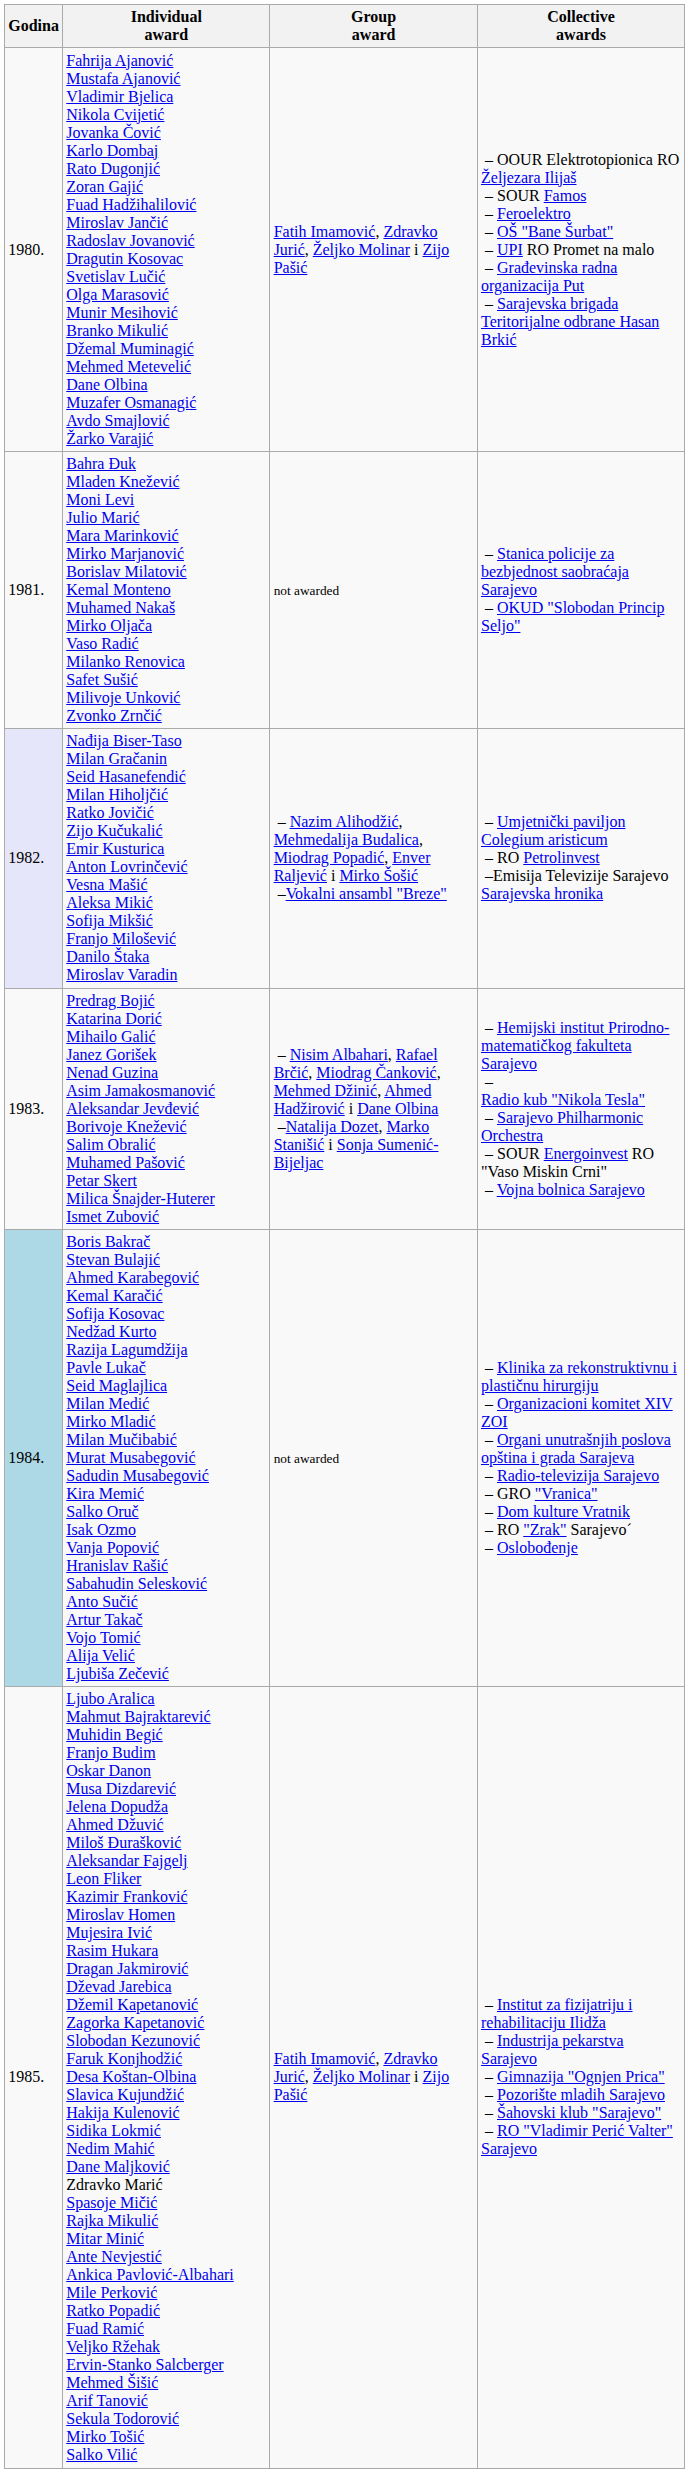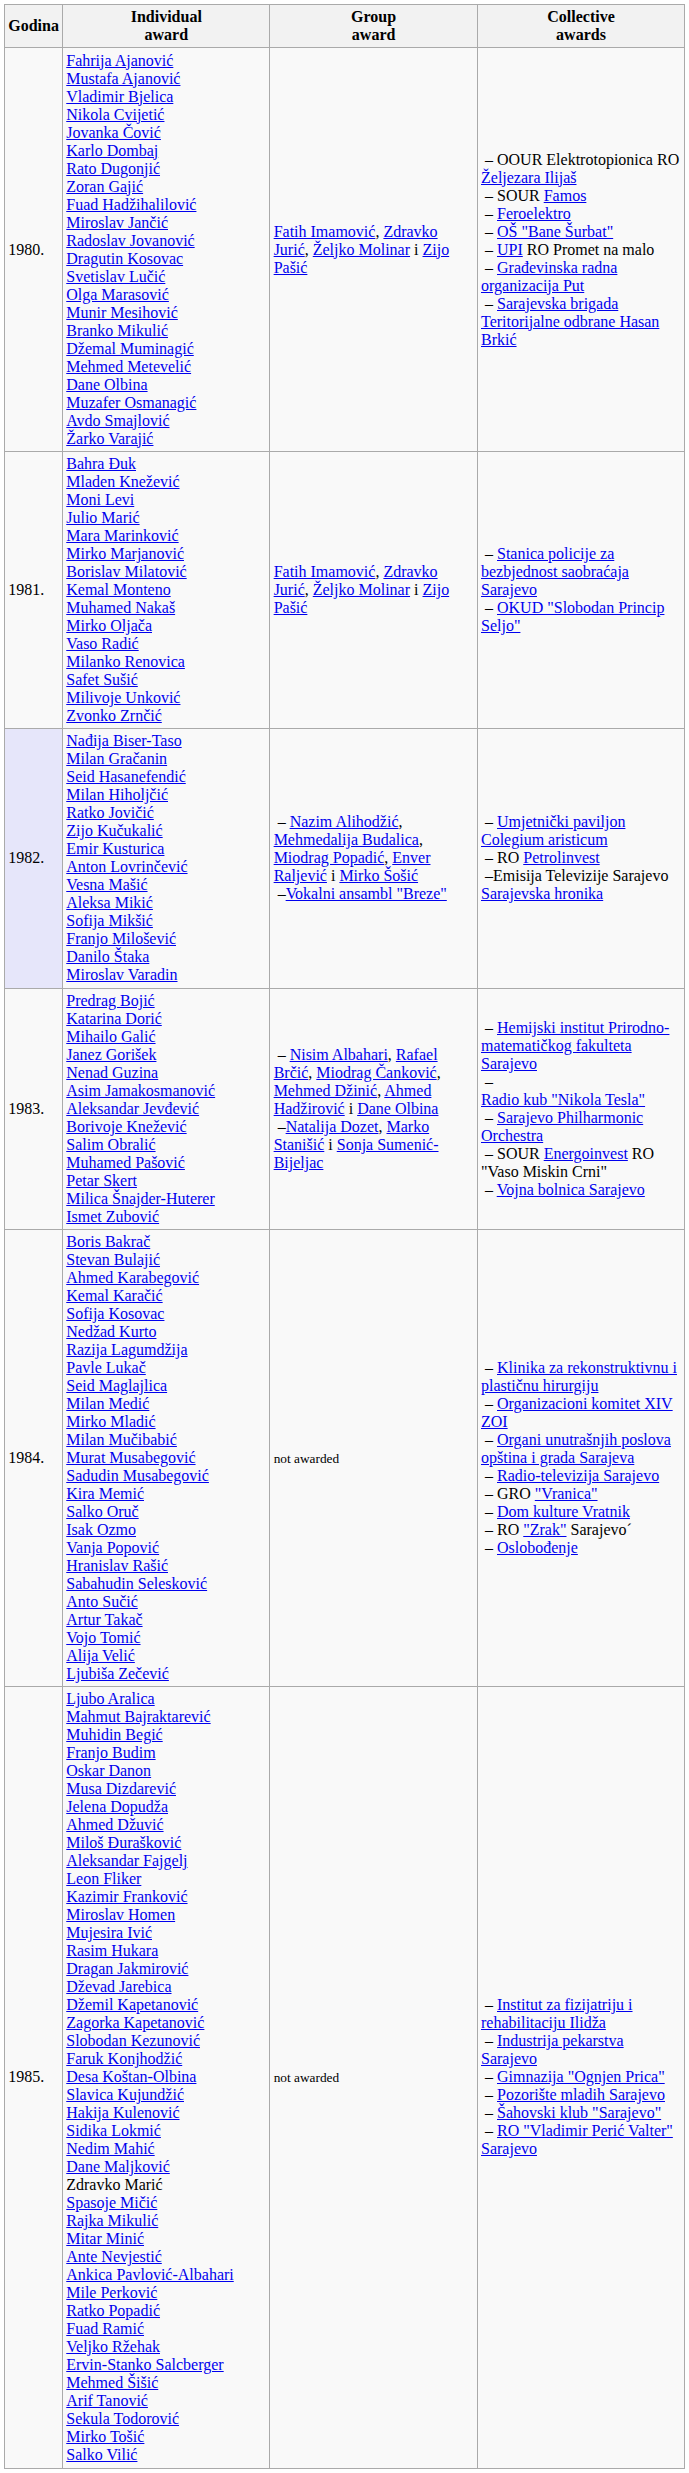(306, 590) not awarded -> (361, 589) Fatih Imamović, Zdravko Jurić, Željko Molinar i Zijo Pašić
(26, 1458) lightblue background -> (26, 1458) no background
(361, 2077) Fatih Imamović, Zdravko Jurić, Željko Molinar i Zijo Pašić -> (306, 2078) not awarded
